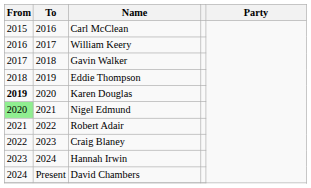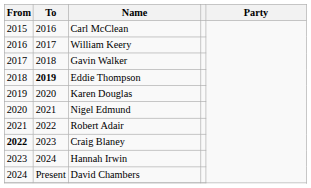(46, 77) normal -> (46, 77) bold
(17, 93) bold -> (17, 93) normal
(17, 110) lightgreen background -> (17, 110) no background
(17, 142) normal -> (17, 142) bold
